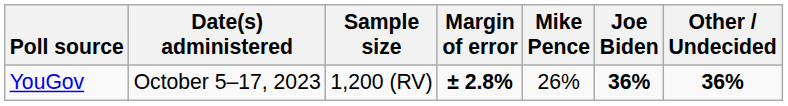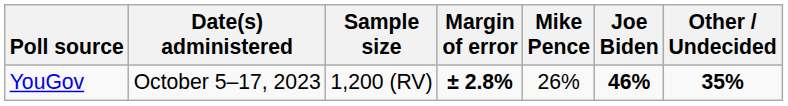(629, 82) 36% -> (629, 82) 46%
(723, 82) 36% -> (723, 82) 35%
